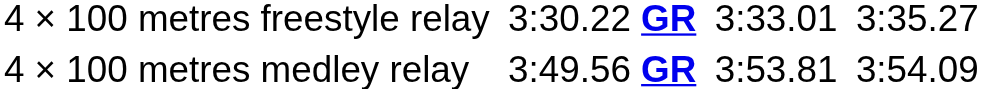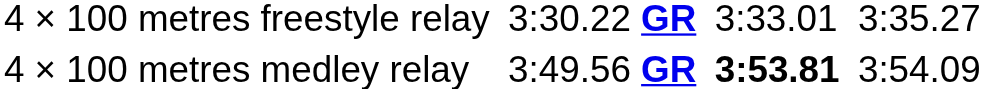(776, 69) normal -> (777, 69) bold
